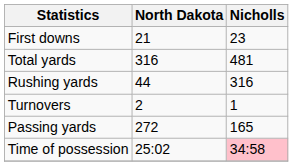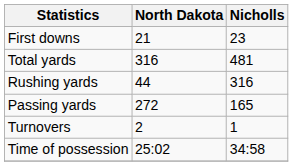rows swapped: (52, 127) <-> (39, 104)
(247, 149) pink background -> (247, 149) no background
